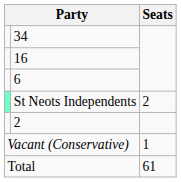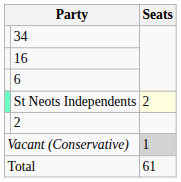(146, 101) no background -> (146, 101) lightyellow background
(146, 144) no background -> (146, 144) lightgrey background
